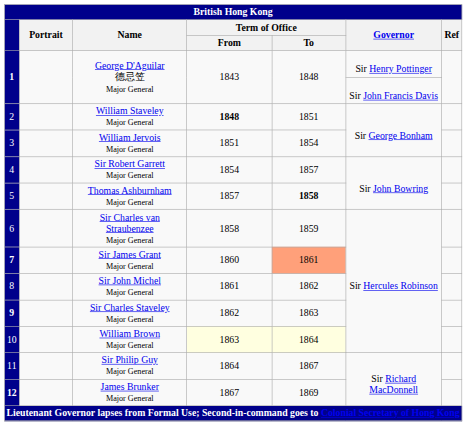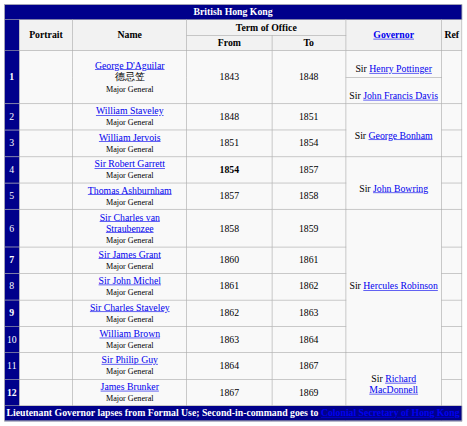(229, 117) bold -> (229, 117) normal
(229, 170) normal -> (229, 170) bold
(309, 196) bold -> (309, 196) normal
(309, 260) lightsalmon background -> (309, 260) no background
(229, 339) lightyellow background -> (229, 339) no background
(309, 339) lightyellow background -> (309, 339) no background
